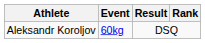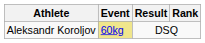(112, 30) no background -> (112, 30) khaki background
